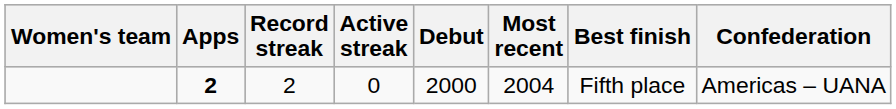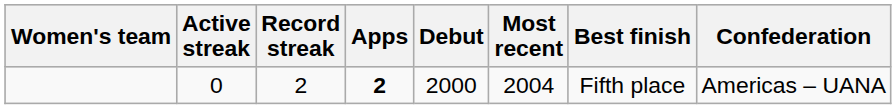columns swapped: (211, 36) <-> (374, 36)
